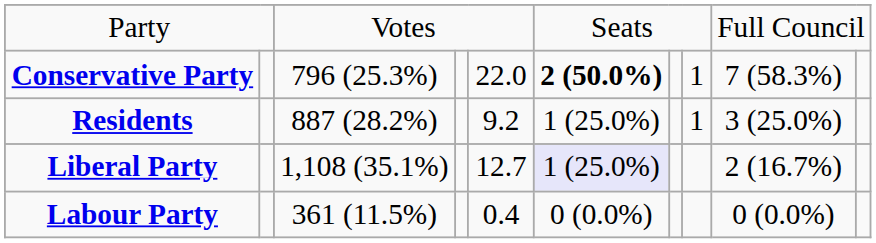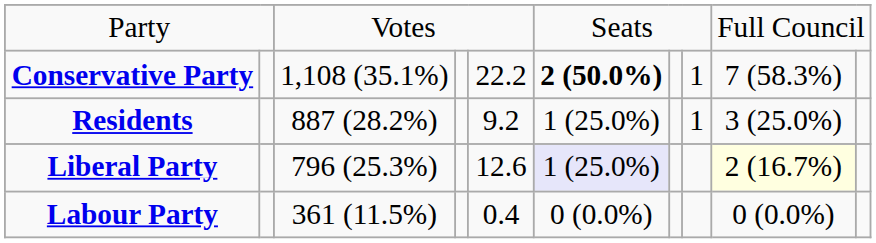(364, 74) 796 (25.3%) -> (364, 74) 1,108 (35.1%)
(501, 74) 22.0 -> (501, 74) 22.2
(364, 167) 1,108 (35.1%) -> (364, 167) 796 (25.3%)
(501, 167) 12.7 -> (501, 167) 12.6
(783, 167) no background -> (783, 167) lightyellow background
